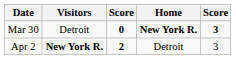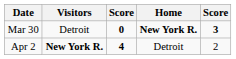(121, 46) 2 -> (121, 46) 4
(216, 46) 3 -> (216, 46) 2
